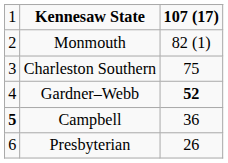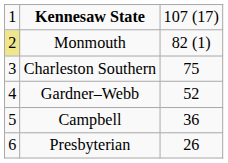(191, 17) bold -> (191, 17) normal
(12, 42) no background -> (12, 42) khaki background
(191, 94) bold -> (191, 94) normal
(12, 119) bold -> (12, 119) normal
